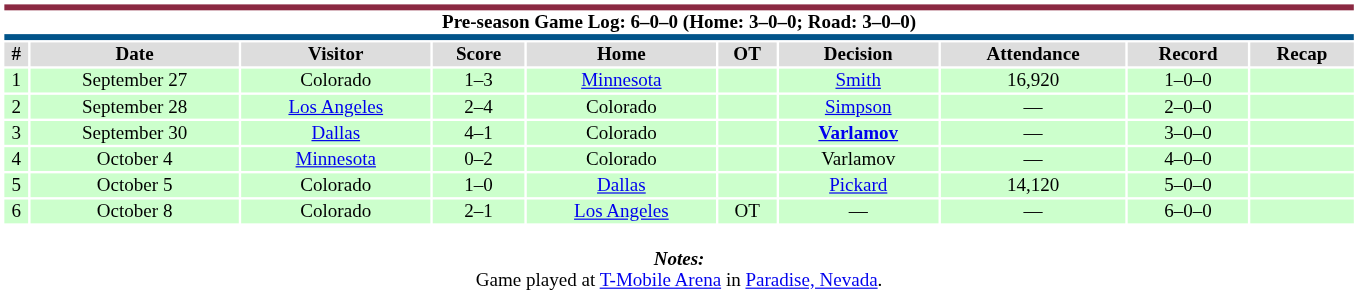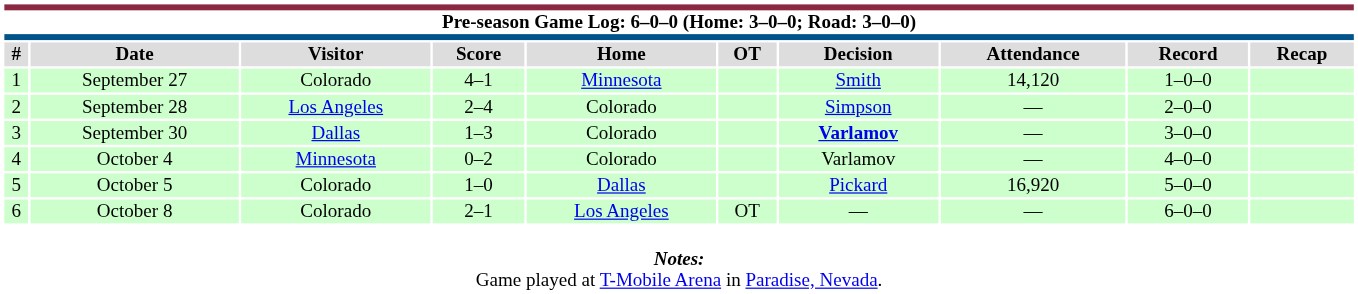(479, 80) 1–3 -> (479, 80) 4–1
(1033, 80) 16,920 -> (1033, 80) 14,120
(479, 132) 4–1 -> (479, 132) 1–3
(1033, 185) 14,120 -> (1033, 185) 16,920
